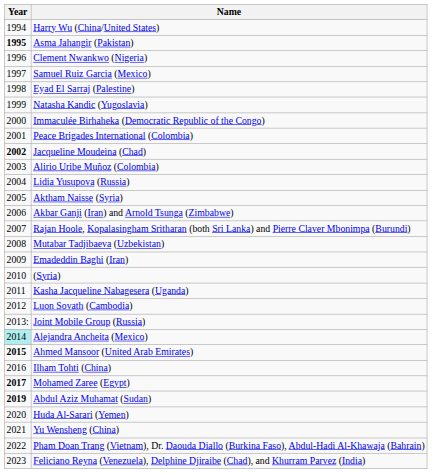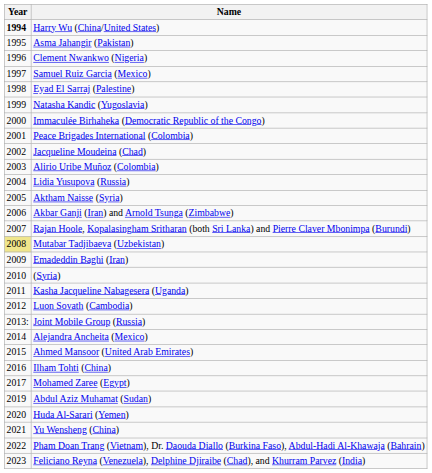(16, 27) normal -> (16, 27) bold
(16, 43) bold -> (16, 43) normal
(16, 151) bold -> (16, 151) normal
(16, 244) no background -> (16, 244) khaki background
(16, 337) paleturquoise background -> (16, 337) no background
(16, 352) bold -> (16, 352) normal
(16, 383) bold -> (16, 383) normal
(16, 399) bold -> (16, 399) normal
